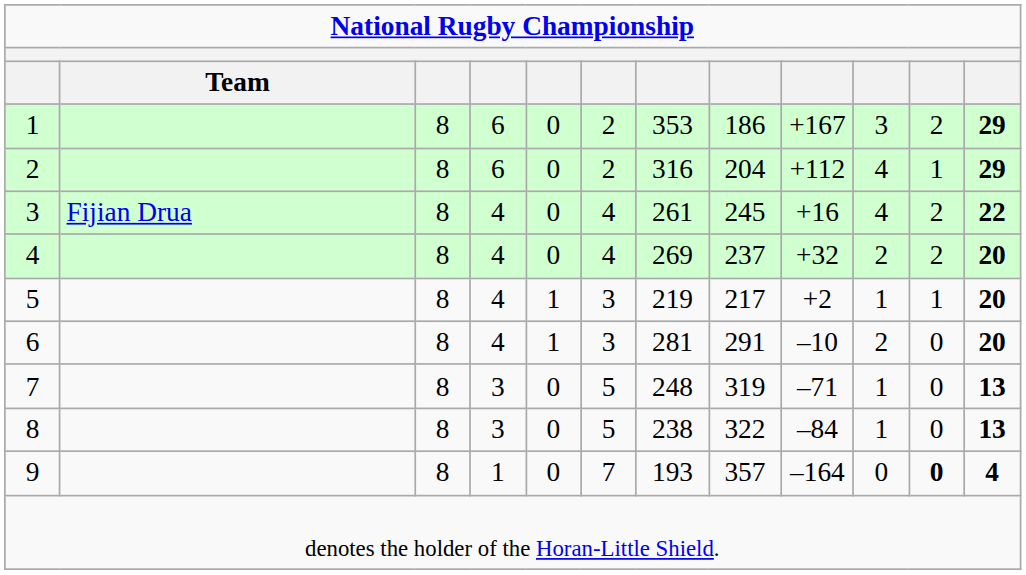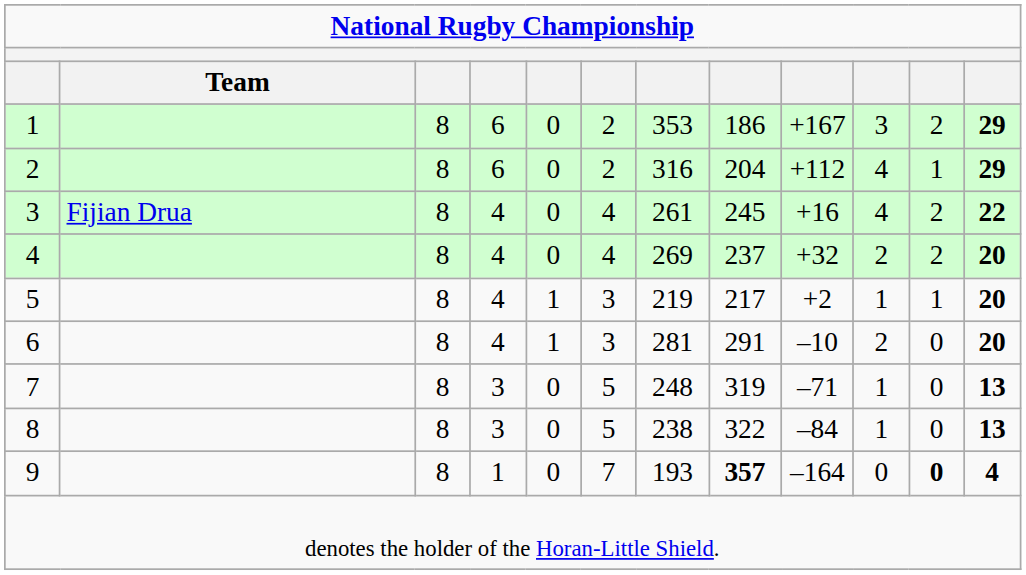(745, 472) normal -> (745, 472) bold
